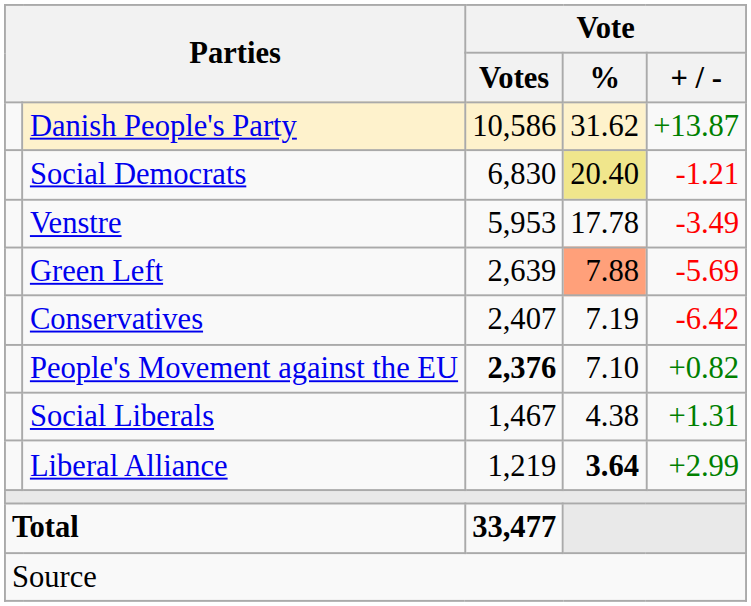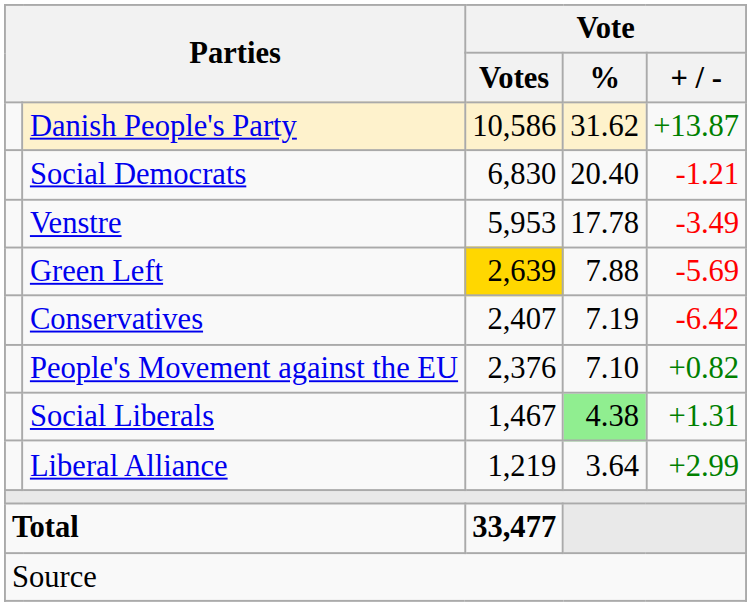(605, 174) khaki background -> (605, 174) no background
(522, 271) no background -> (522, 271) gold background
(612, 271) lightsalmon background -> (612, 271) no background
(522, 367) bold -> (522, 367) normal
(612, 416) no background -> (612, 416) lightgreen background
(612, 464) bold -> (612, 464) normal
